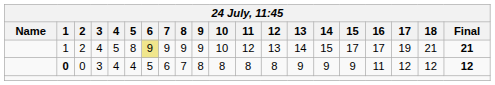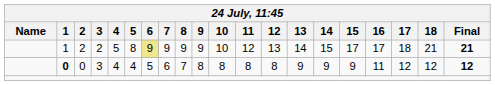(99, 48) 4 -> (99, 48) 2
(405, 48) 19 -> (405, 48) 18
